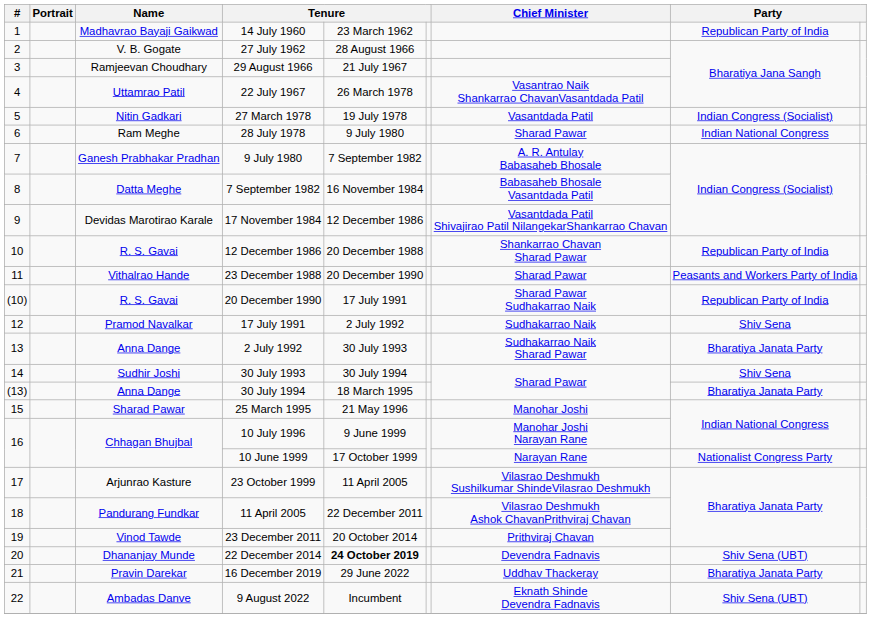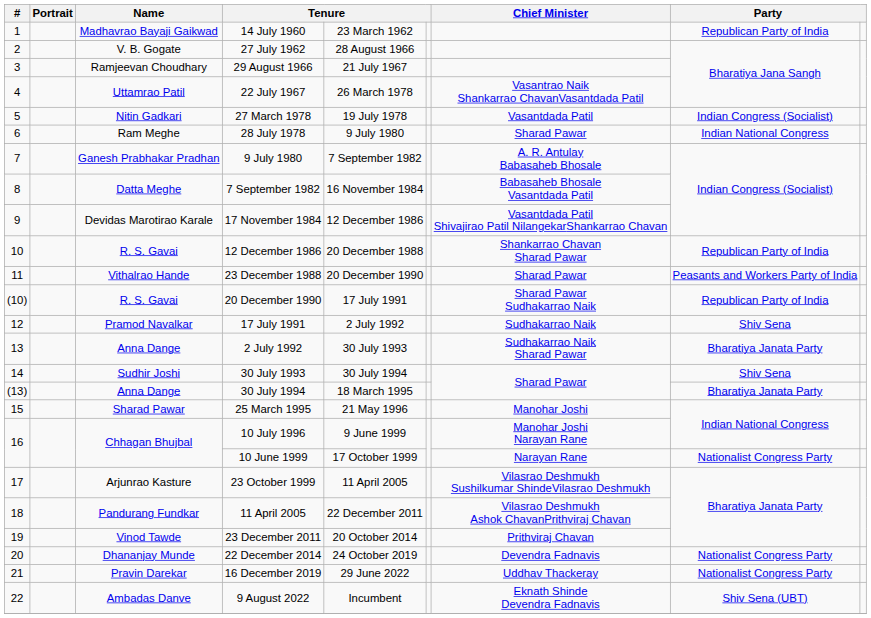(375, 555) bold -> (375, 555) normal
(765, 555) Shiv Sena (UBT) -> (765, 555) Nationalist Congress Party
(765, 573) Bharatiya Janata Party -> (765, 573) Nationalist Congress Party
